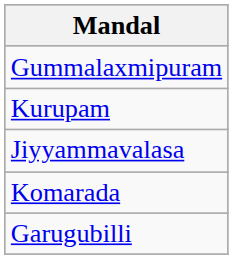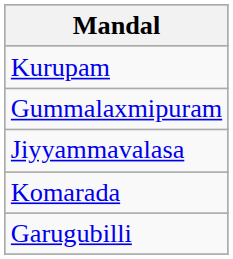(117, 66) Gummalaxmipuram -> (60, 66) Kurupam
(60, 108) Kurupam -> (117, 108) Gummalaxmipuram
